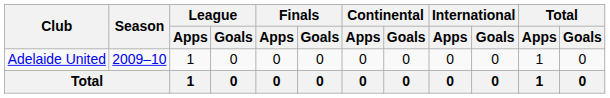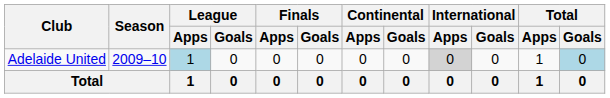(190, 59) no background -> (190, 59) lightblue background
(450, 59) no background -> (450, 59) lightgrey background
(582, 59) no background -> (582, 59) lightblue background
